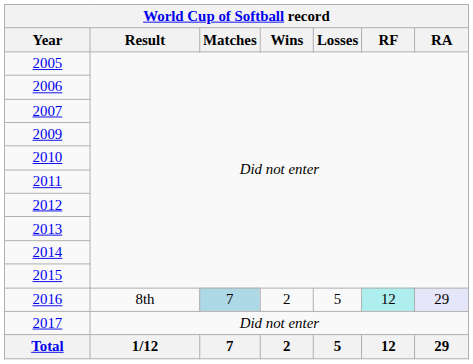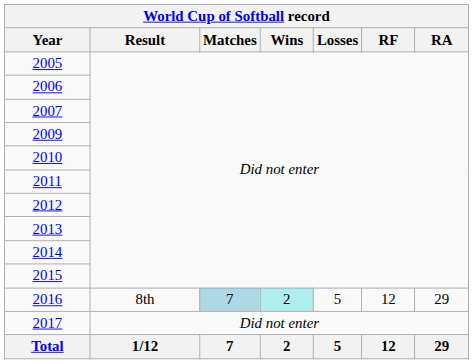(287, 299) no background -> (287, 299) paleturquoise background
(388, 299) paleturquoise background -> (388, 299) no background
(442, 299) lavender background -> (442, 299) no background
